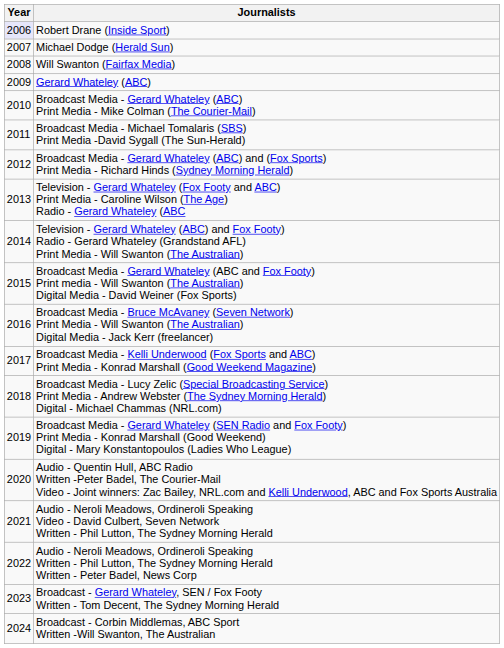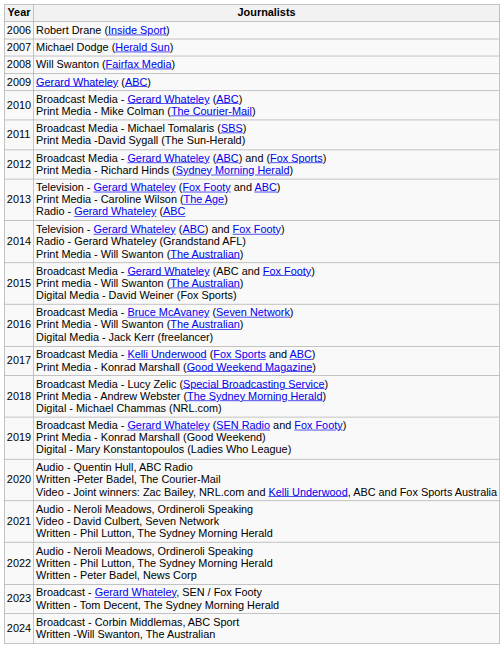(19, 30) lavender background -> (19, 30) no background
